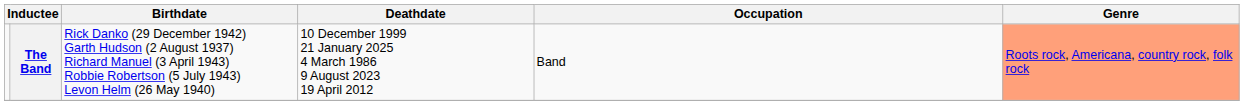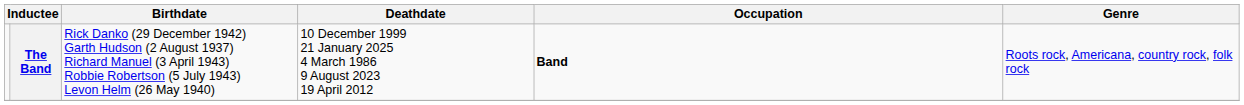(551, 62) normal -> (552, 62) bold
(1119, 62) lightsalmon background -> (1119, 62) no background
